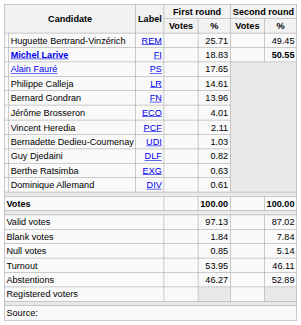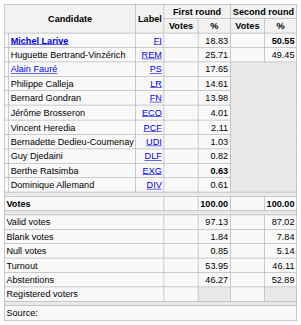rows swapped: (68, 41) <-> (40, 55)
(217, 98) 13.96 -> (217, 98) 13.98
(219, 171) normal -> (219, 171) bold
